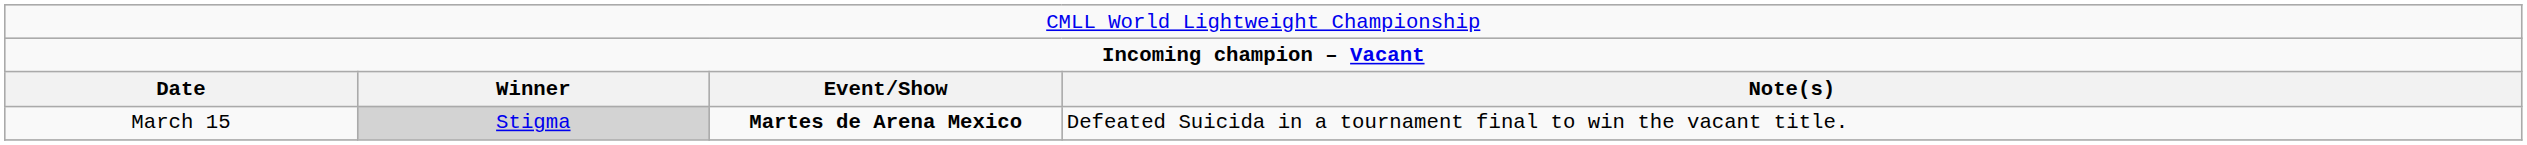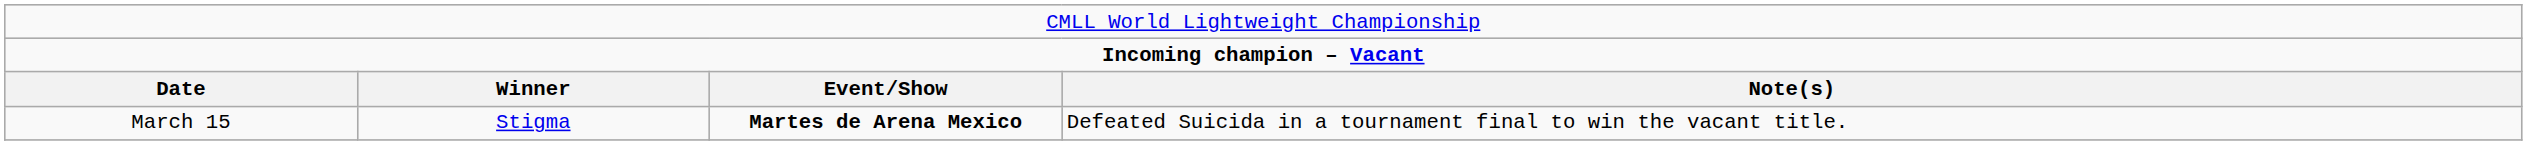(533, 123) lightgrey background -> (533, 123) no background
